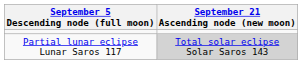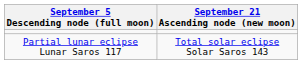(227, 47) lightgrey background -> (227, 47) no background
